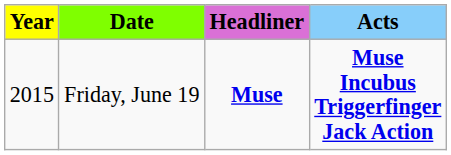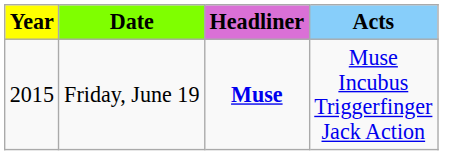(378, 94) bold -> (373, 94) normal
